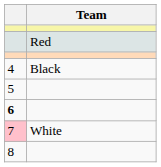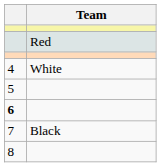(45, 68) Black -> (46, 68) White
(11, 131) pink background -> (11, 131) no background
(46, 131) White -> (45, 131) Black
